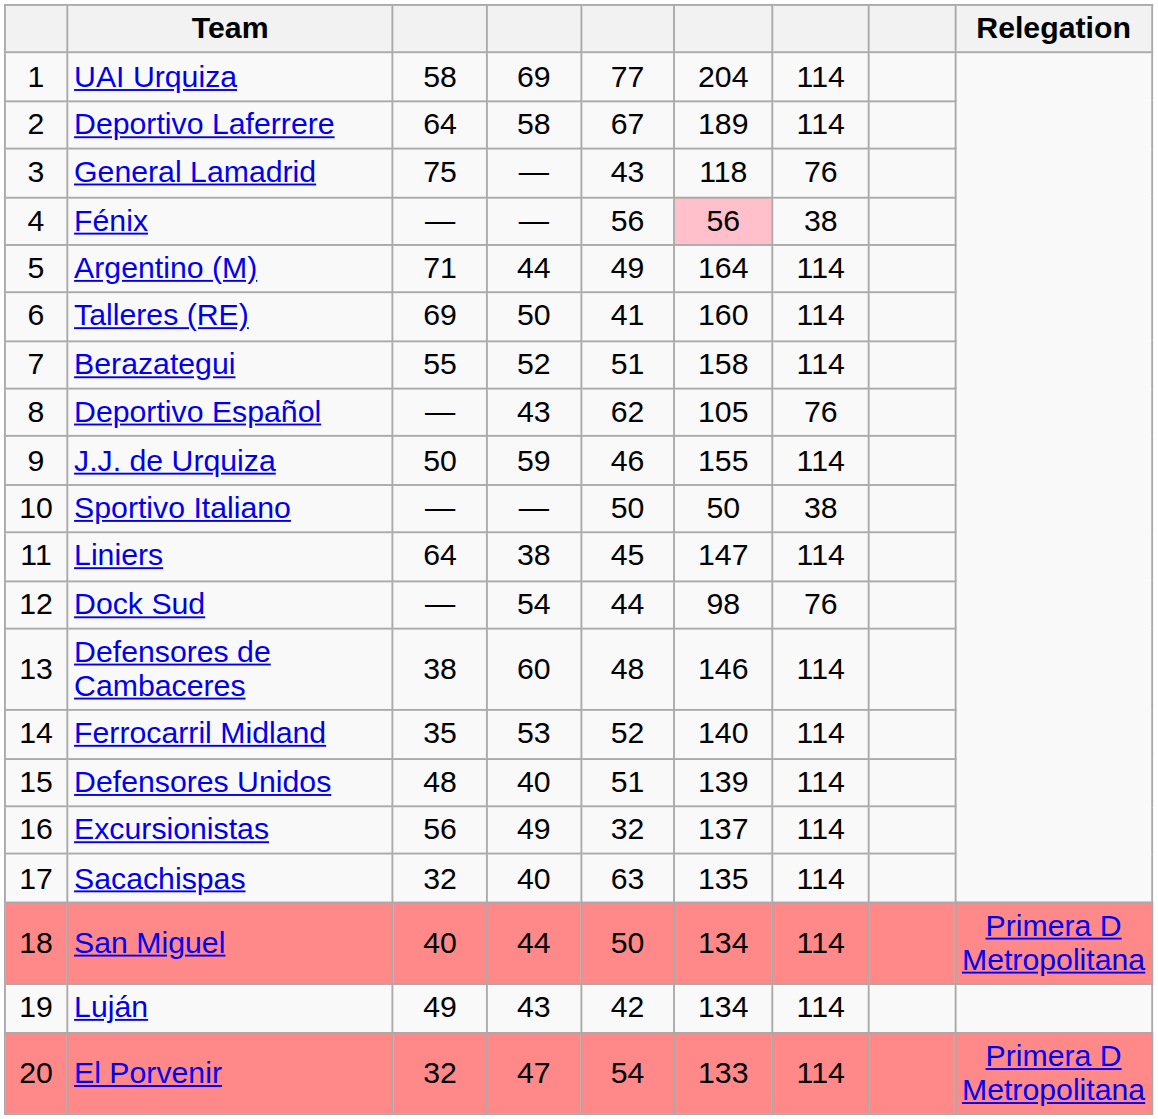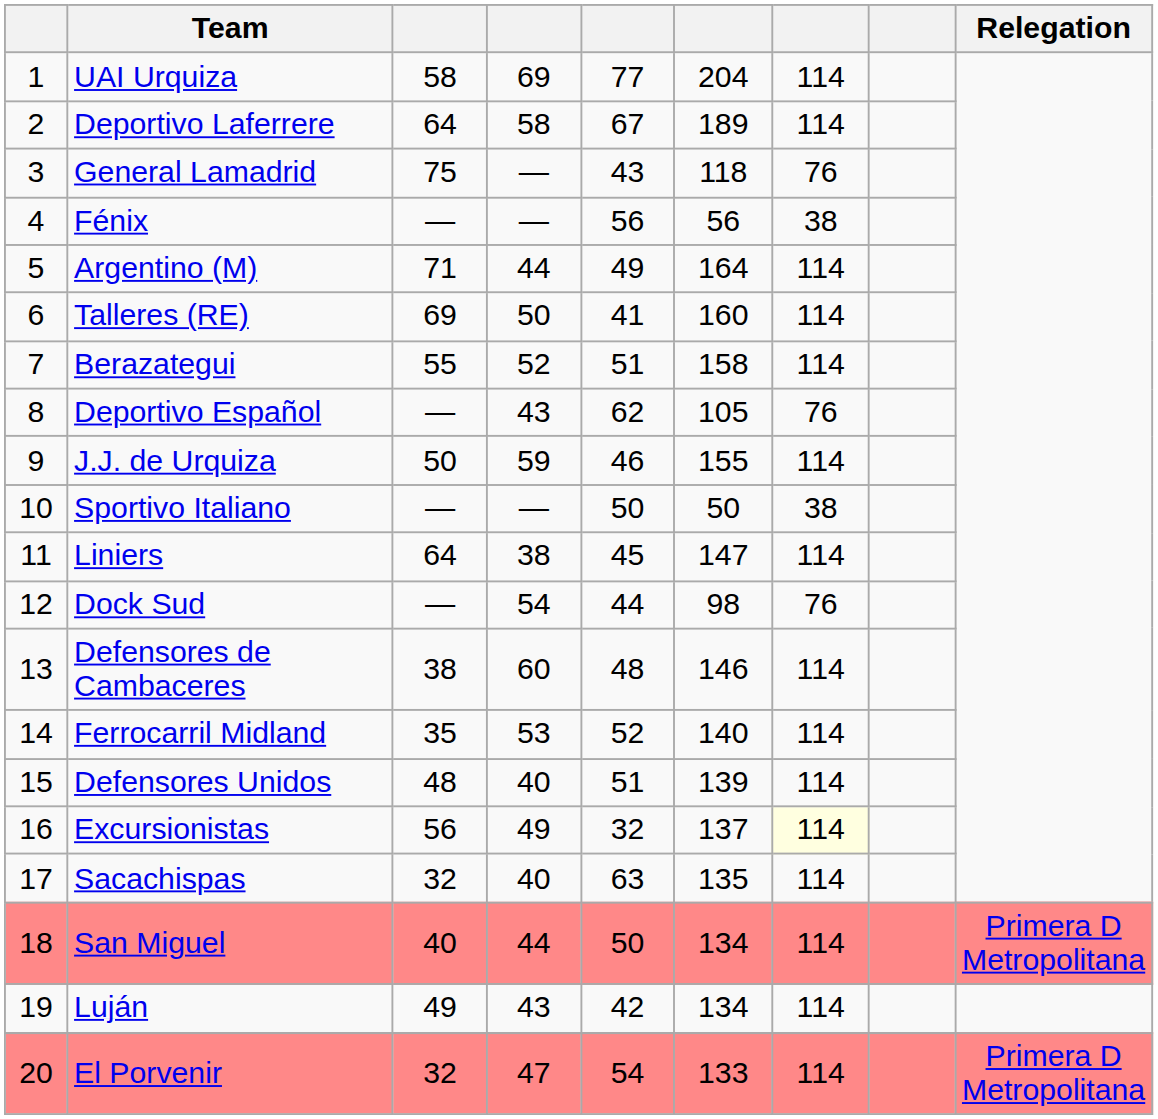(723, 220) pink background -> (723, 220) no background
(821, 829) no background -> (821, 829) lightyellow background
